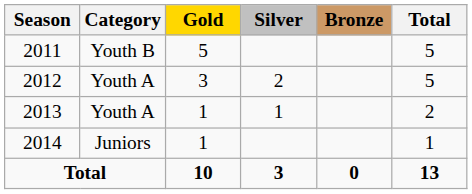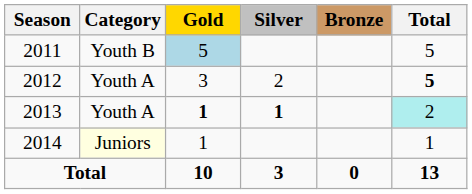(203, 50) no background -> (203, 50) lightblue background
(430, 81) normal -> (430, 81) bold
(203, 111) normal -> (203, 111) bold
(279, 111) normal -> (279, 111) bold
(430, 111) no background -> (430, 111) paleturquoise background
(123, 142) no background -> (123, 142) lightyellow background
